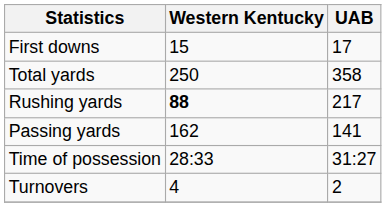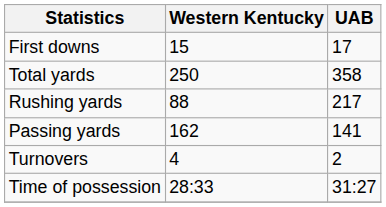(179, 103) bold -> (179, 103) normal
rows swapped: (48, 187) <-> (85, 159)
